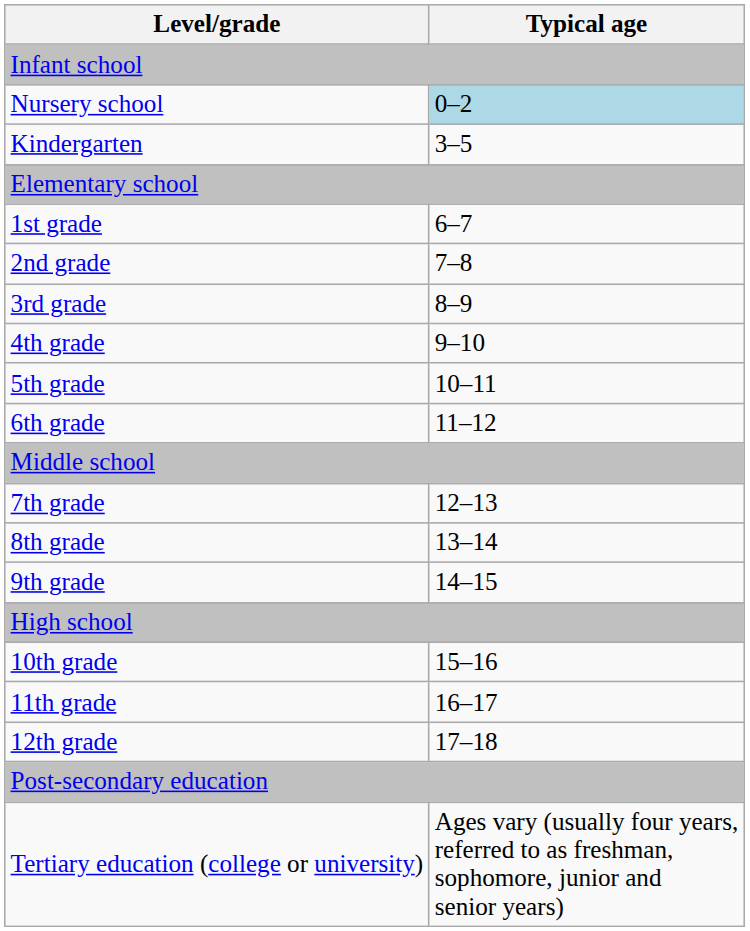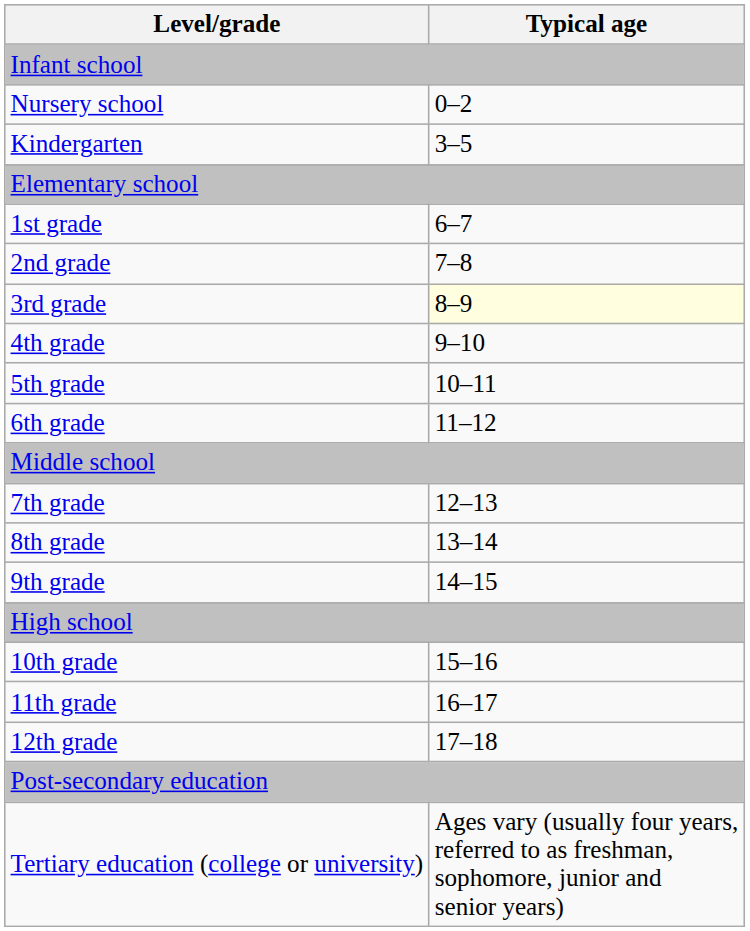(454, 104) lightblue background -> (454, 104) no background
(454, 303) no background -> (454, 303) lightyellow background
